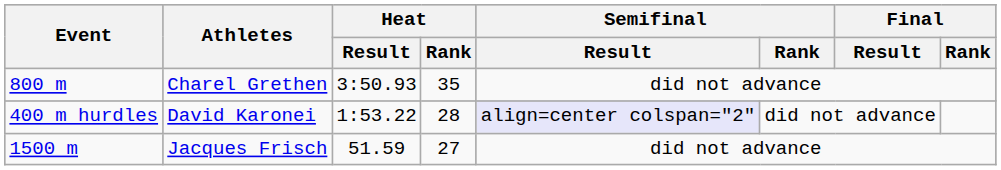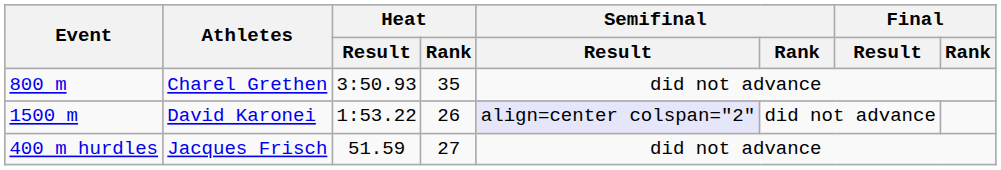(84, 117) 400 m hurdles -> (44, 117) 1500 m
(449, 117) 28 -> (449, 117) 26
(44, 149) 1500 m -> (84, 149) 400 m hurdles
